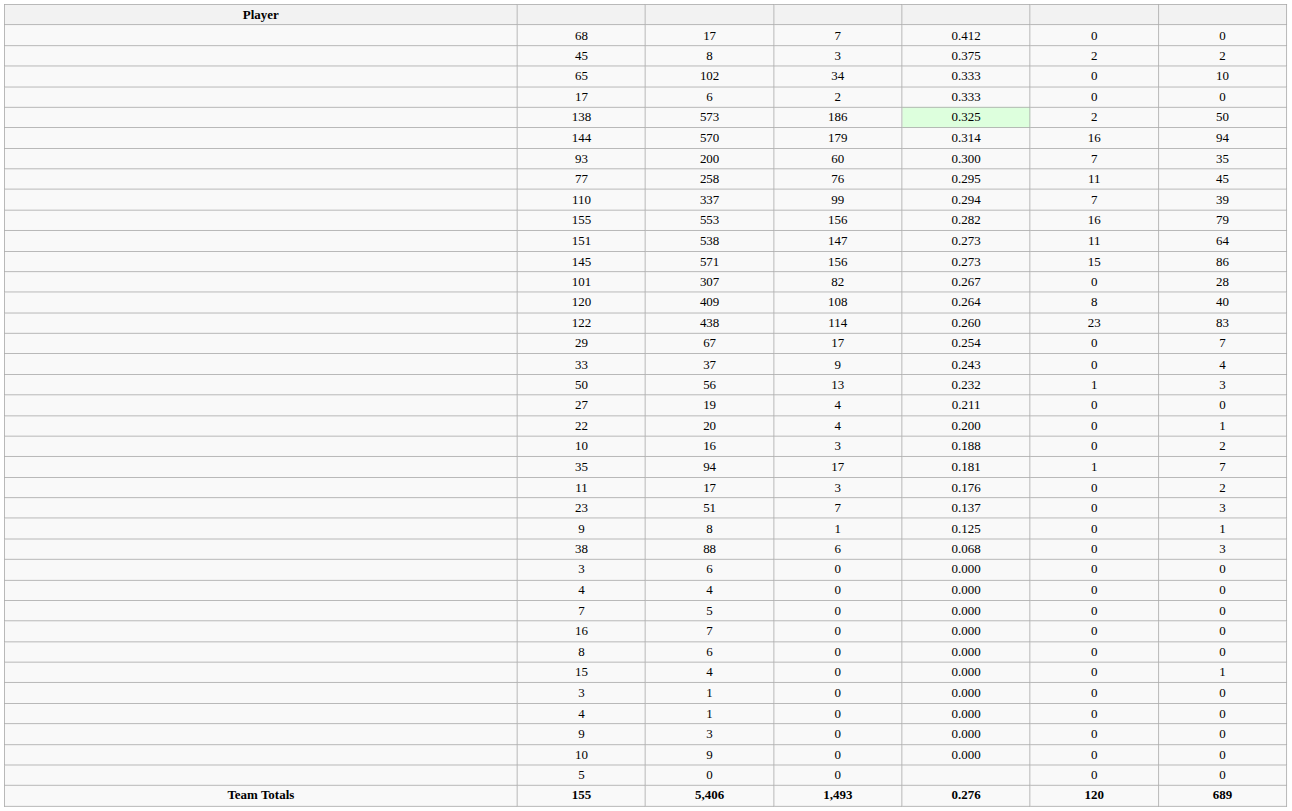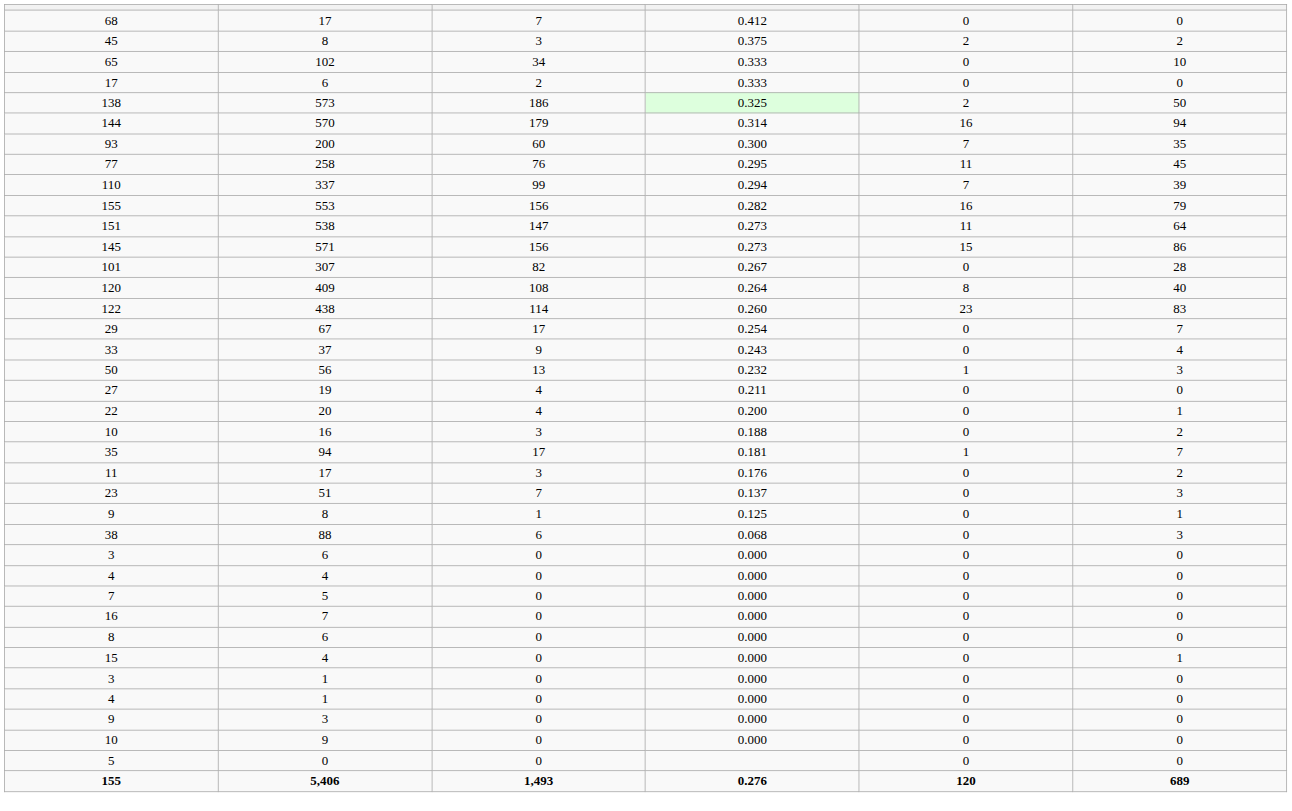- column: (261, 14)
